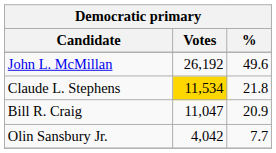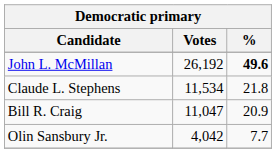(256, 64) normal -> (256, 64) bold
(204, 88) gold background -> (204, 88) no background
